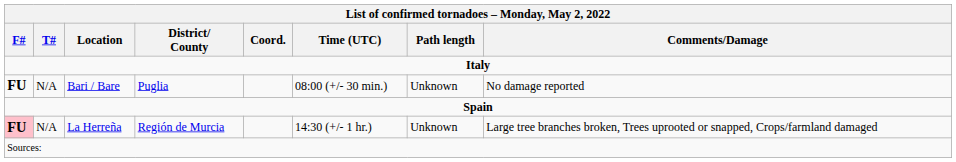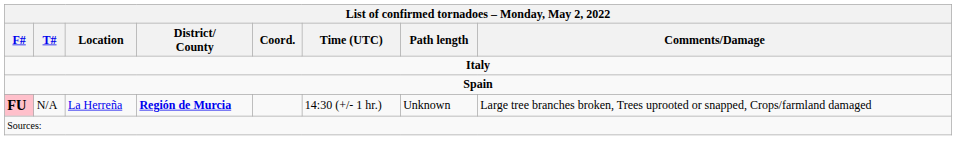- row: (94, 86)
(181, 127) normal -> (185, 105) bold
